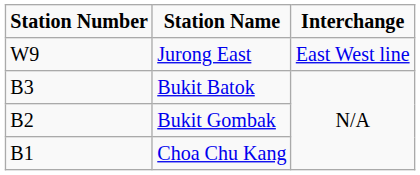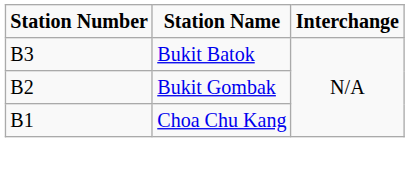- row: (204, 54)
